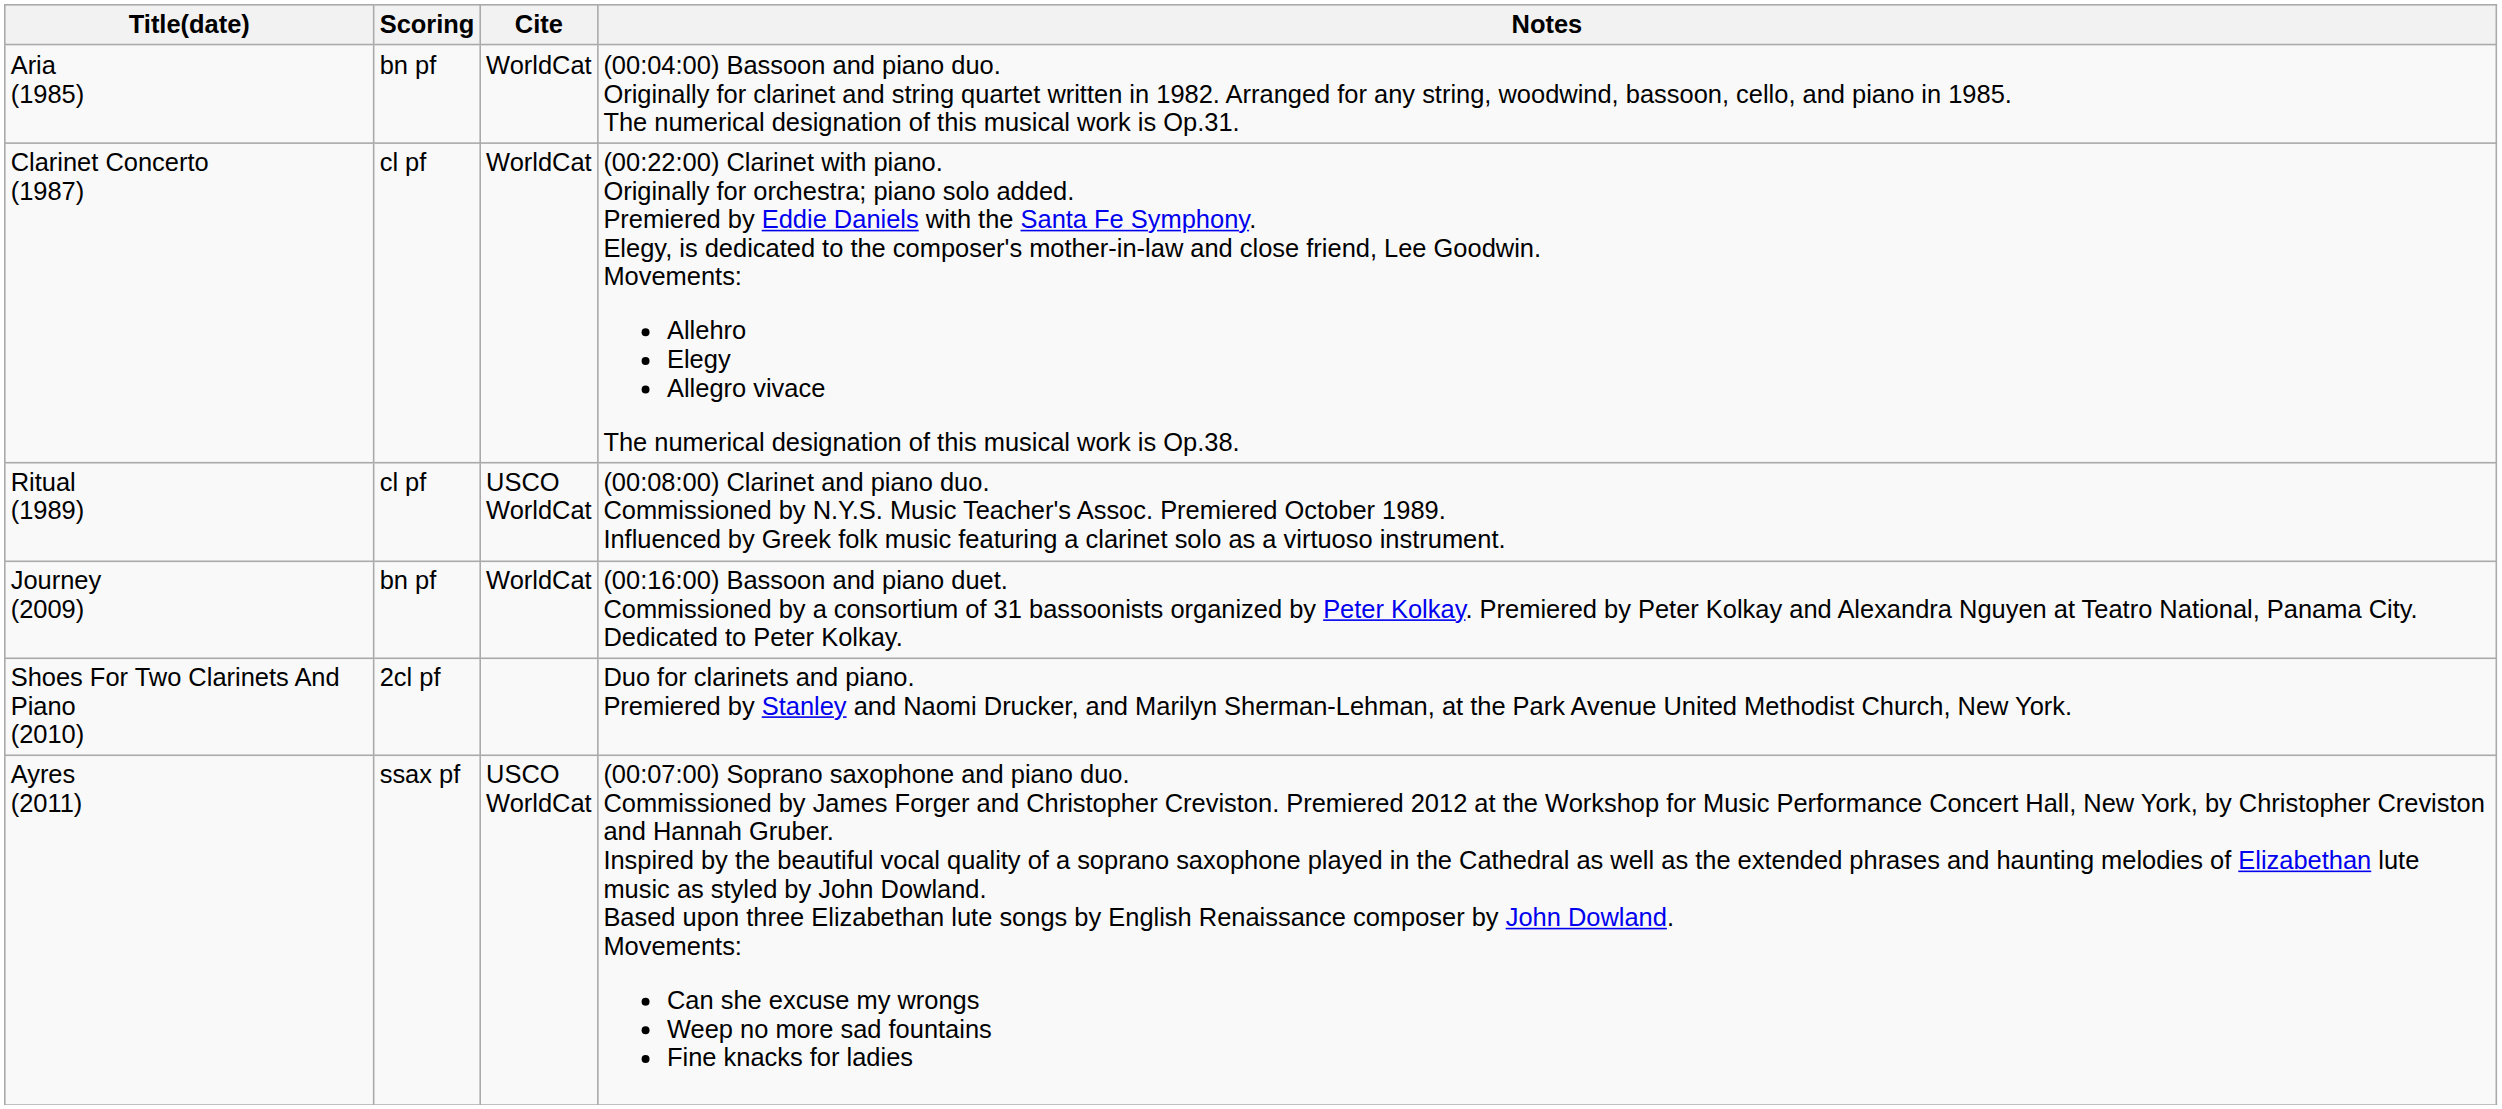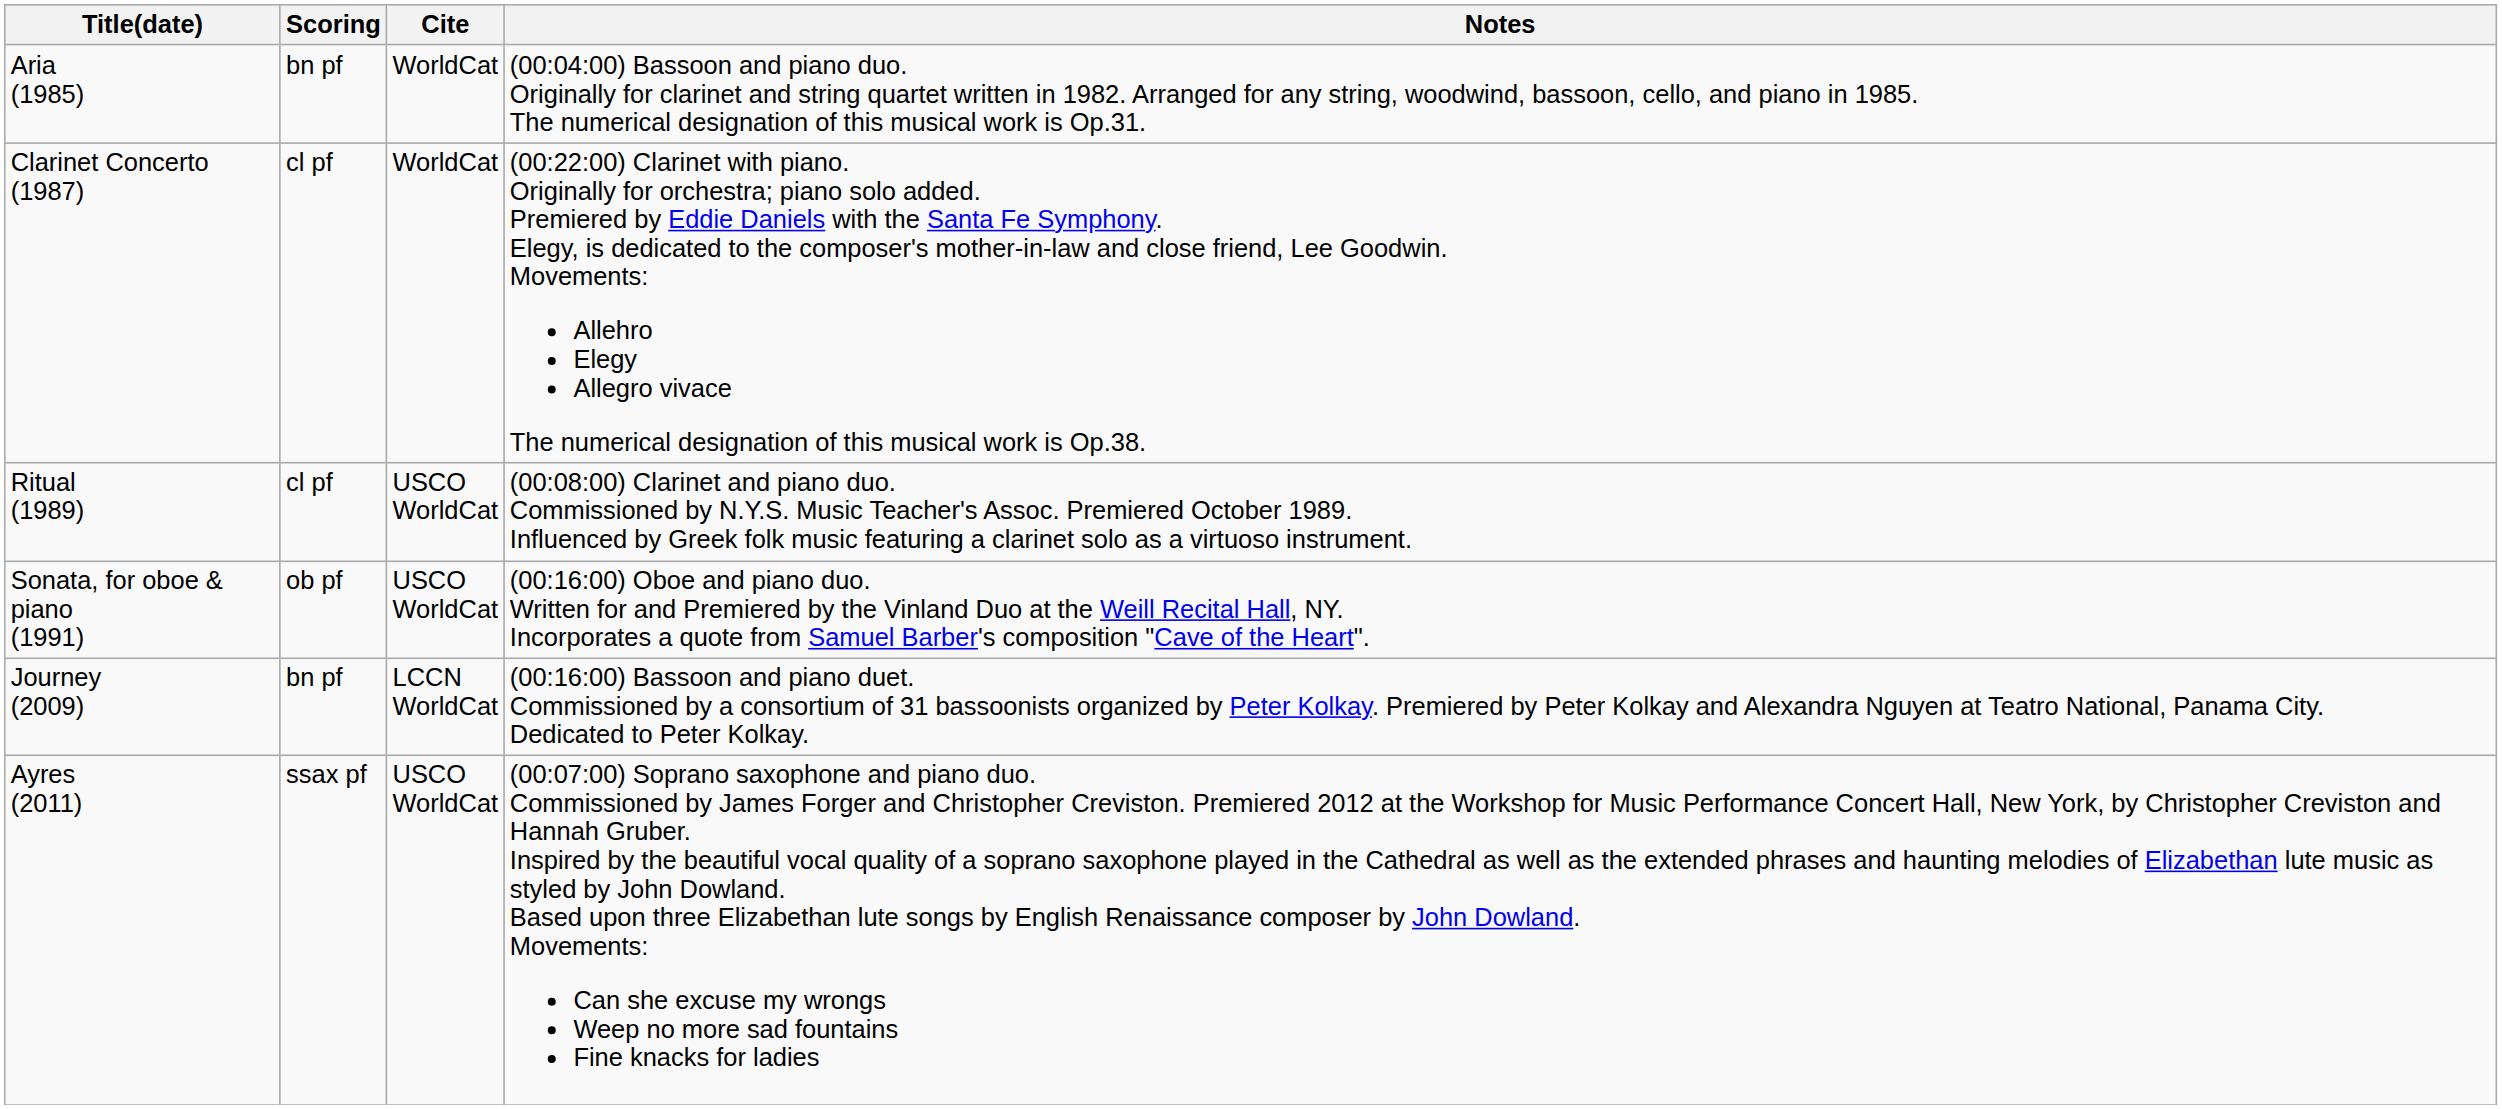+ row: (117, 608)
(539, 580) WorldCat -> (445, 692) LCCN WorldCat
- row: (175, 706)
